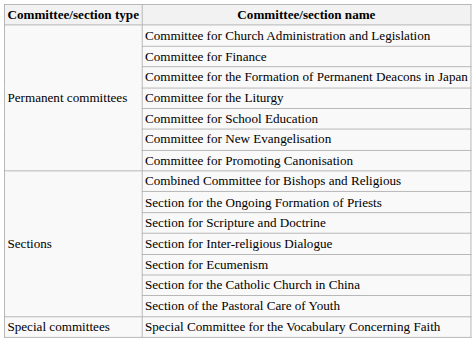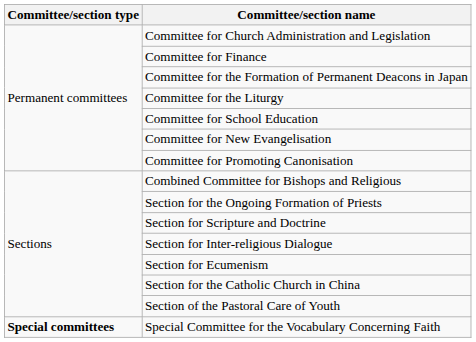(59, 327) normal -> (61, 327) bold
